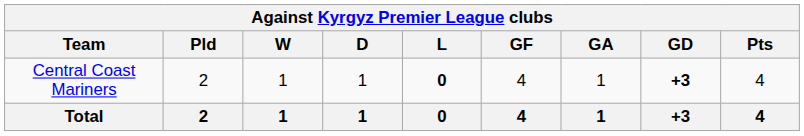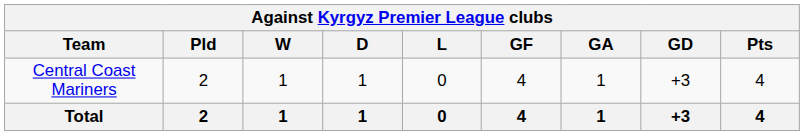(442, 80) bold -> (442, 80) normal
(680, 80) bold -> (680, 80) normal
